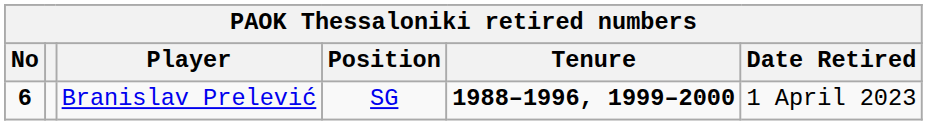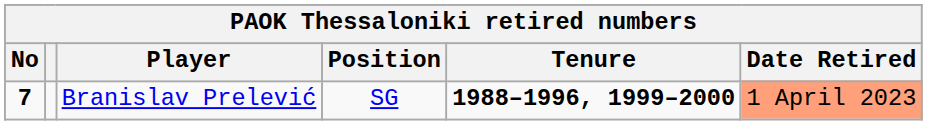(25, 101) 6 -> (25, 101) 7
(831, 101) no background -> (831, 101) lightsalmon background
